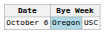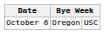(66, 23) lightblue background -> (66, 23) no background
